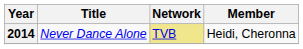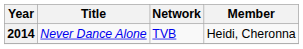(164, 33) khaki background -> (164, 33) no background
